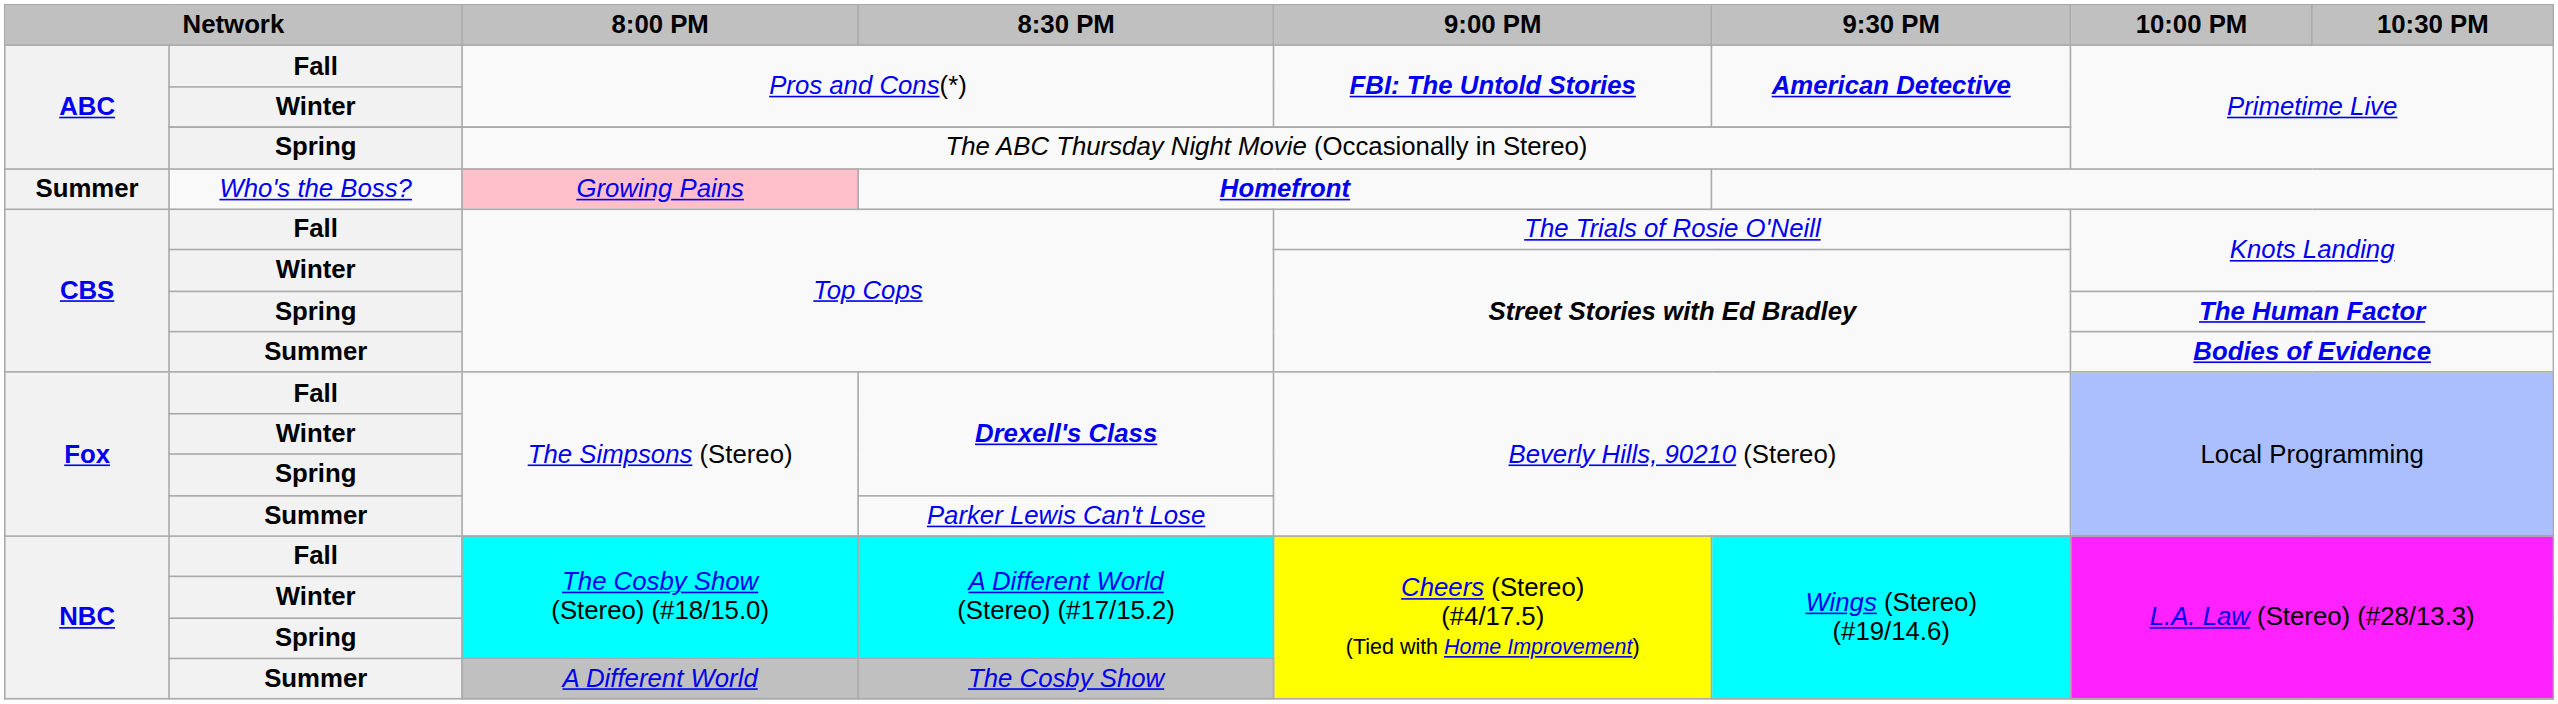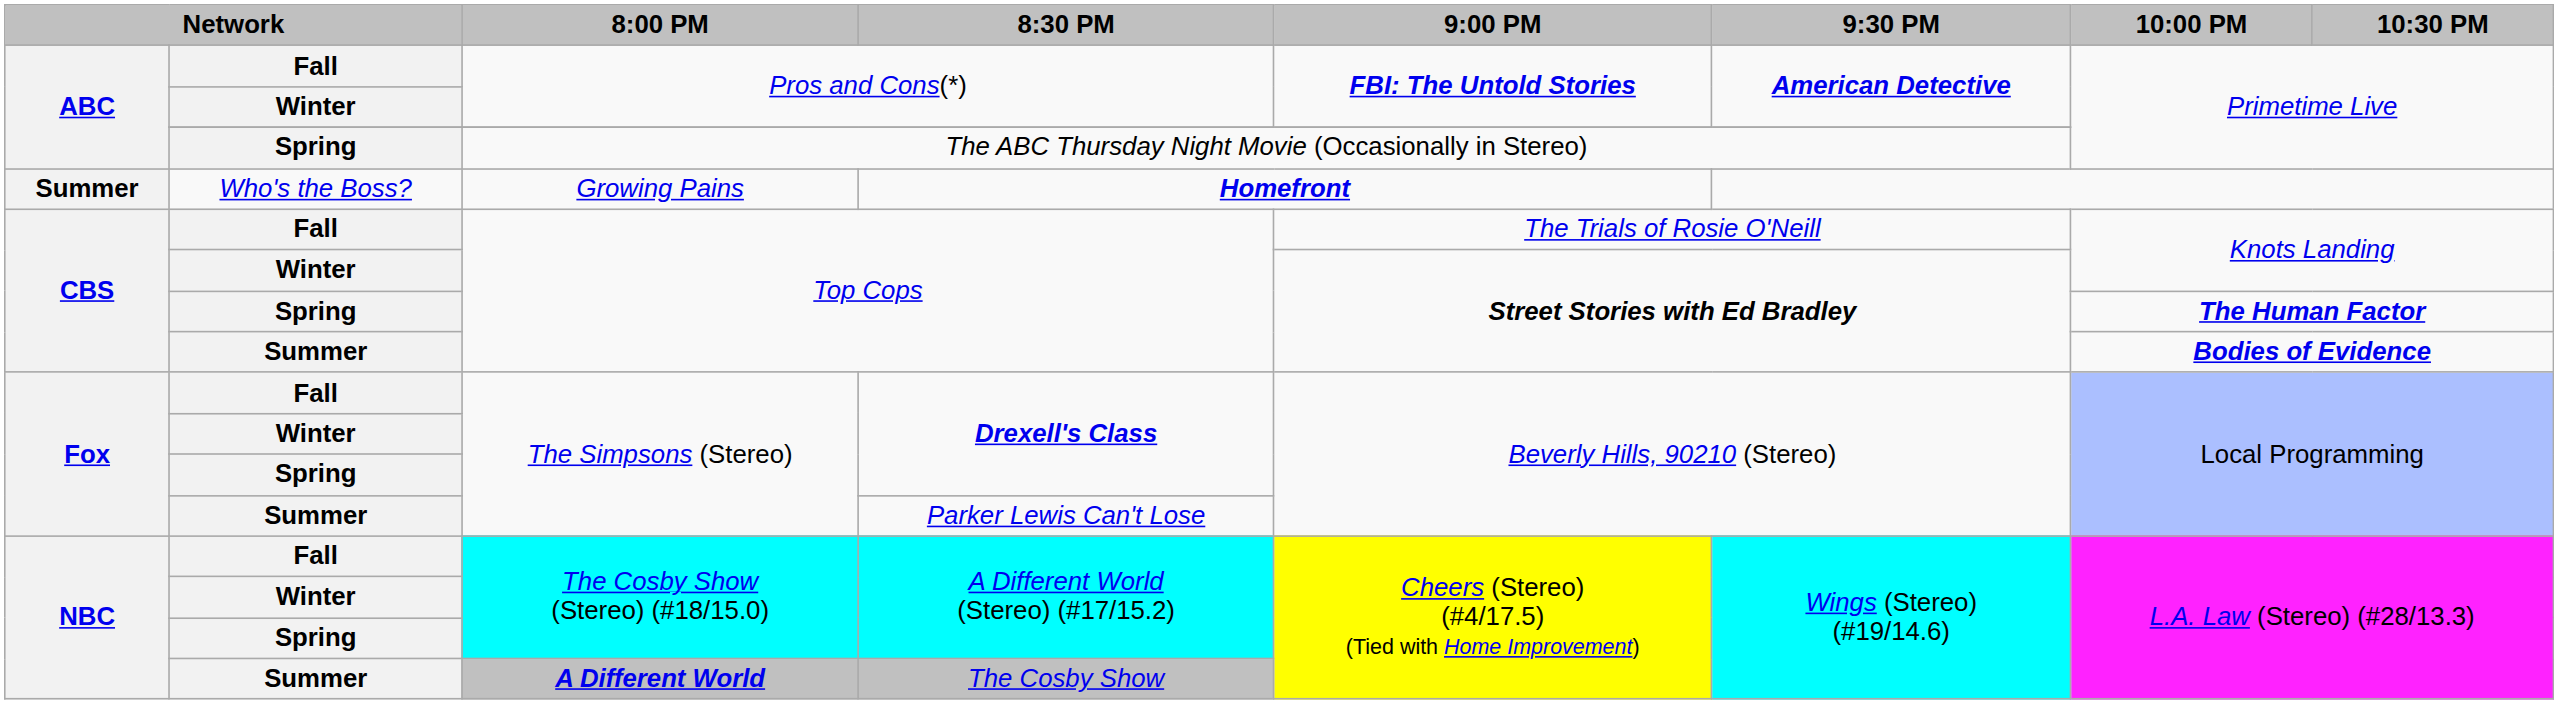(660, 188) pink background -> (660, 188) no background
(660, 678) normal -> (660, 678) bold
